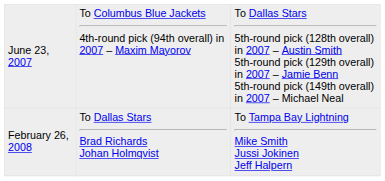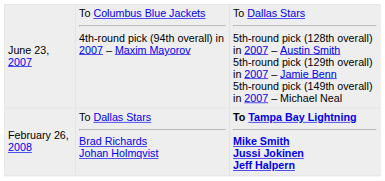(305, 142) normal -> (305, 142) bold
